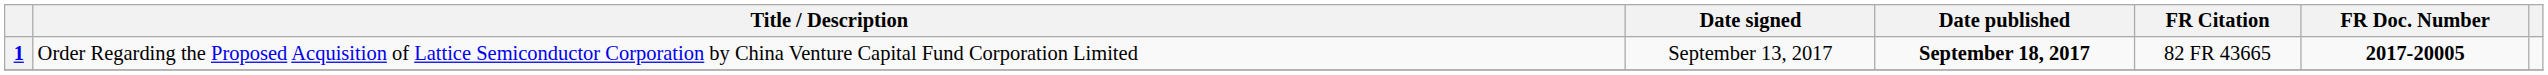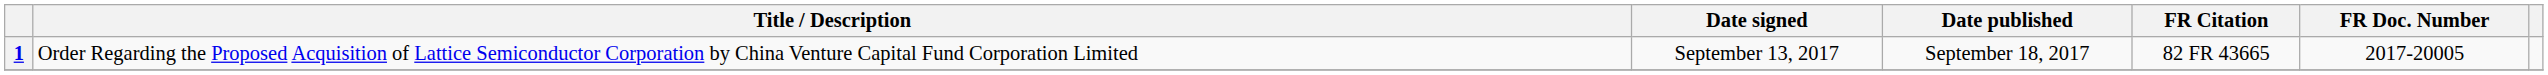(2005, 53) bold -> (2007, 53) normal
(2415, 53) bold -> (2415, 53) normal
